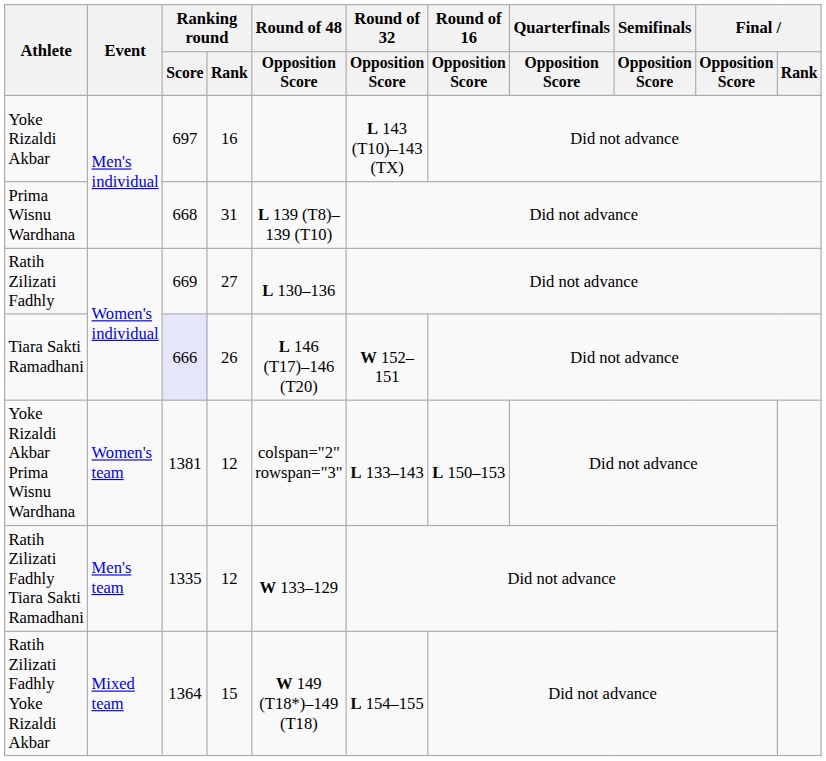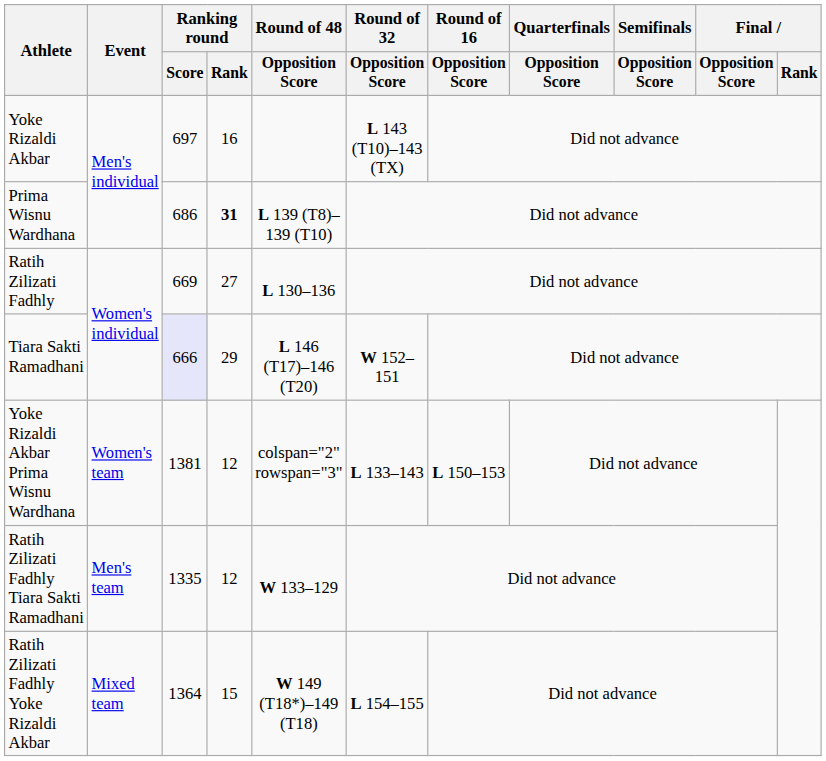(185, 215) 668 -> (185, 215) 686
(229, 215) normal -> (229, 215) bold
(229, 357) 26 -> (229, 357) 29
